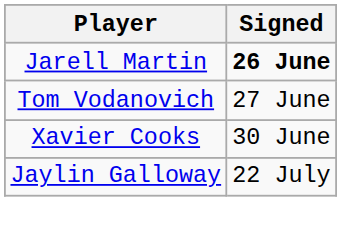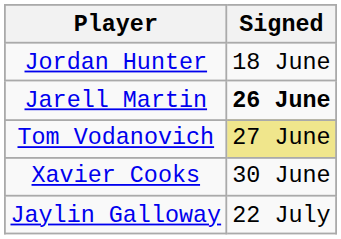+ row: (116, 62)
(281, 100) no background -> (281, 138) khaki background
